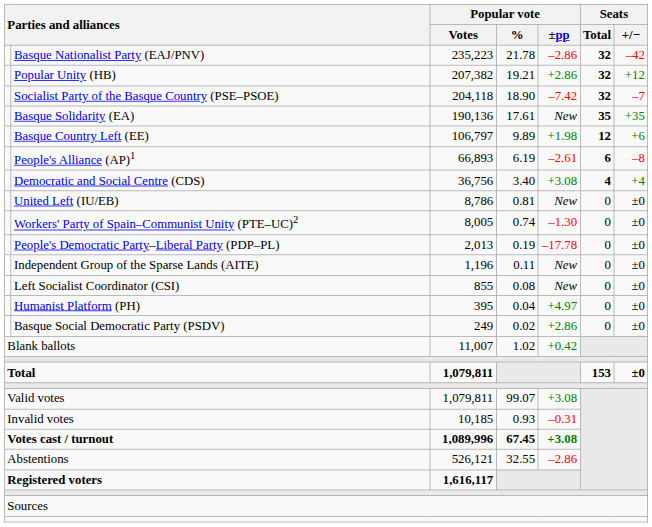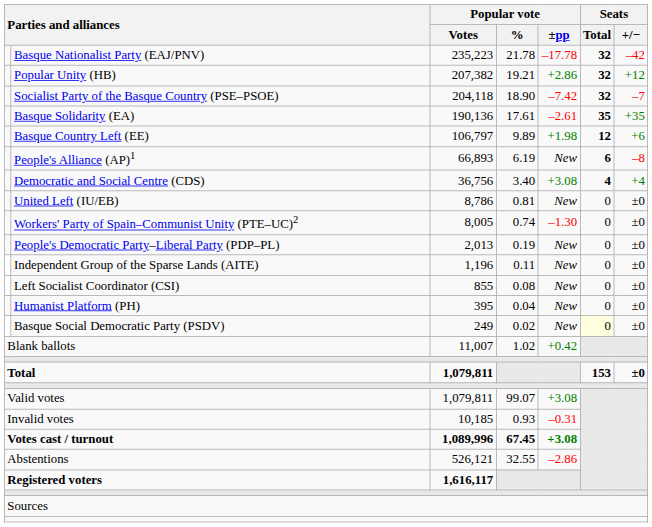(563, 55) –2.86 -> (559, 55) –17.78
(566, 116) New -> (563, 116) –2.61
(563, 158) –2.61 -> (566, 158) New
(559, 244) –17.78 -> (566, 244) New
(562, 305) +4.97 -> (566, 305) New
(562, 326) +2.86 -> (566, 326) New
(608, 326) no background -> (608, 326) lightyellow background
